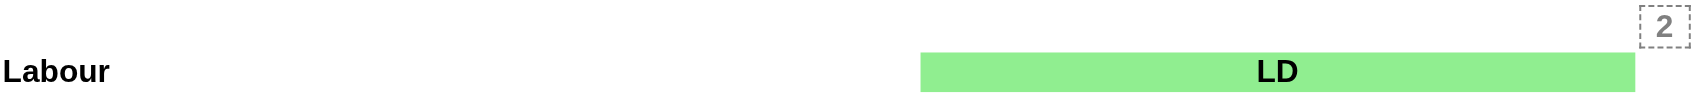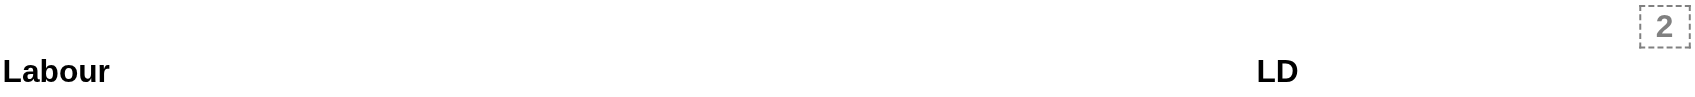(1278, 71) lightgreen background -> (1278, 71) no background
